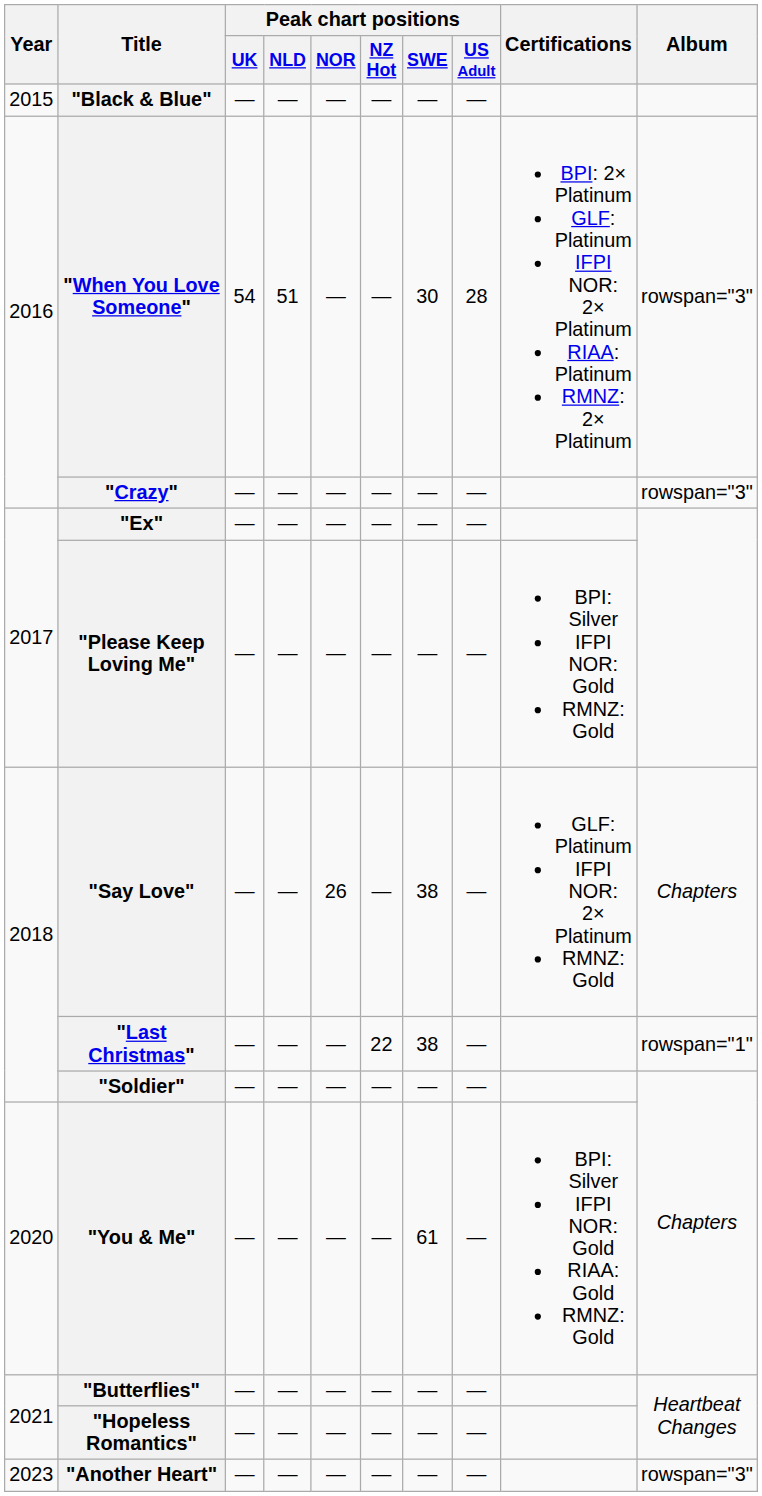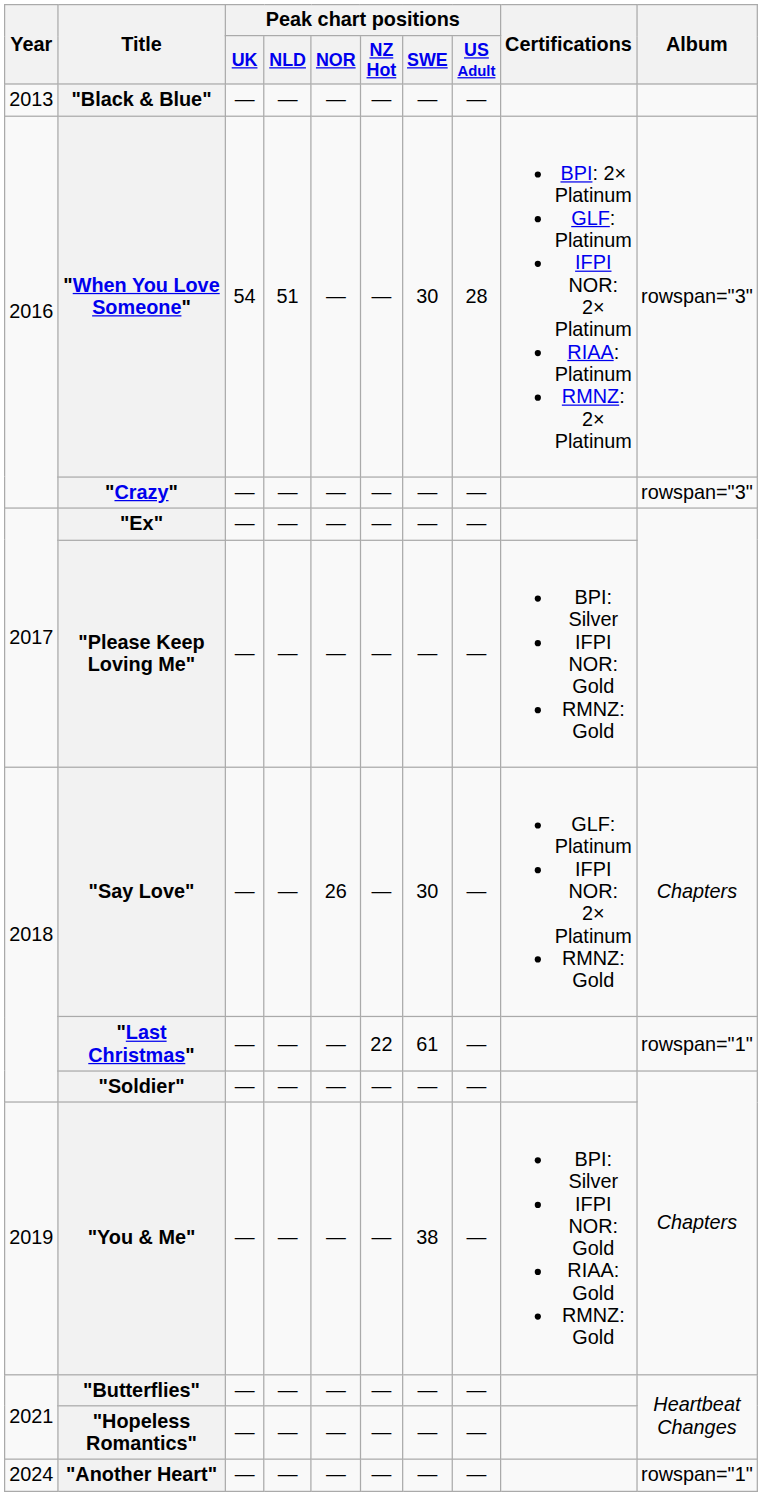(31, 99) 2015 -> (31, 99) 2013
(427, 891) 38 -> (427, 891) 30
(427, 1043) 38 -> (427, 1043) 61
(31, 1238) 2020 -> (31, 1238) 2019
(427, 1238) 61 -> (427, 1238) 38
(31, 1475) 2023 -> (31, 1475) 2024
(697, 1475) rowspan="3" -> (697, 1475) rowspan="1"
